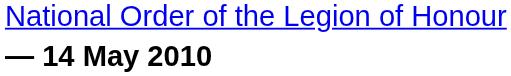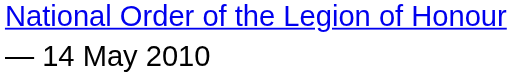(109, 56) bold -> (108, 56) normal
